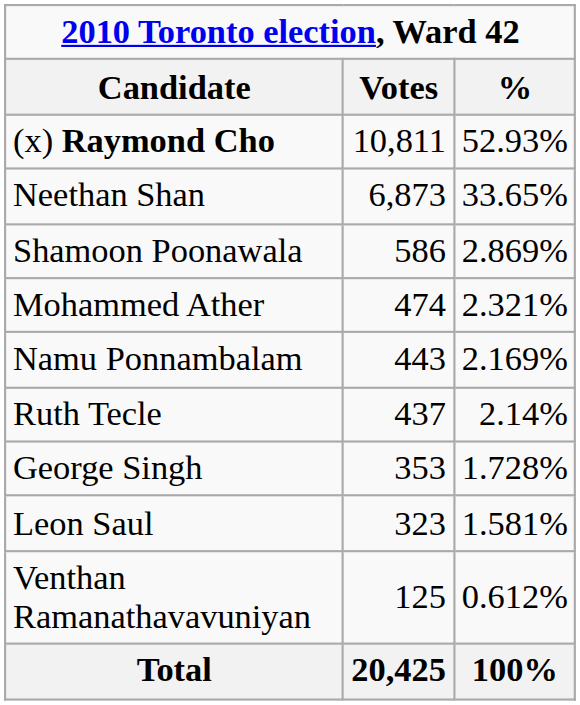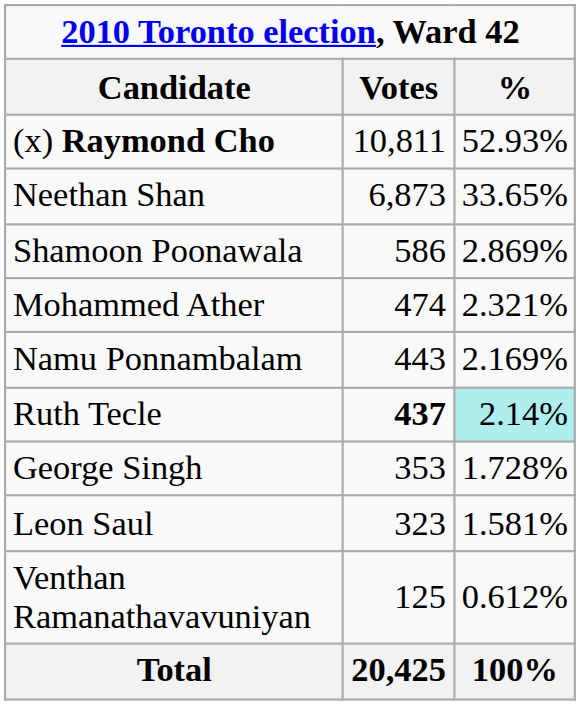(420, 413) normal -> (420, 413) bold
(523, 413) no background -> (523, 413) paleturquoise background
